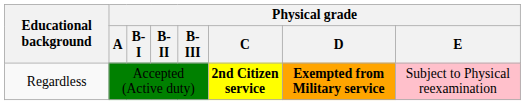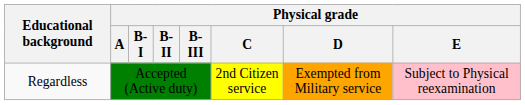(245, 81) bold -> (247, 81) normal
(339, 81) bold -> (338, 81) normal
